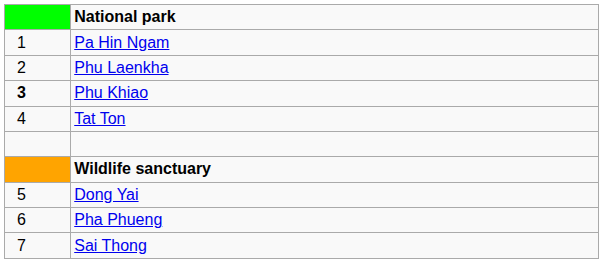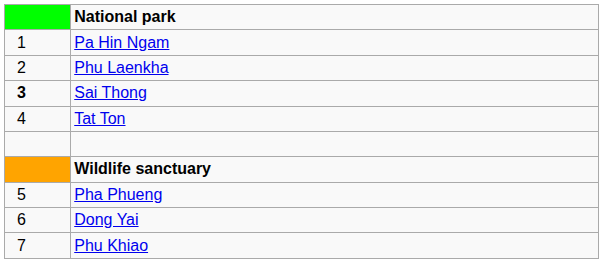(111, 93) Phu Khiao -> (111, 93) Sai Thong
(106, 194) Dong Yai -> (118, 194) Pha Phueng
(118, 220) Pha Phueng -> (106, 220) Dong Yai
(111, 245) Sai Thong -> (111, 245) Phu Khiao
